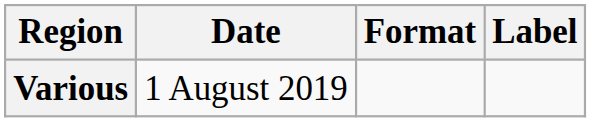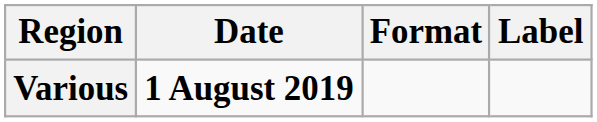(246, 87) normal -> (249, 87) bold
